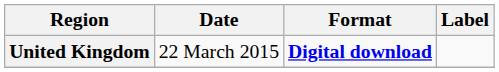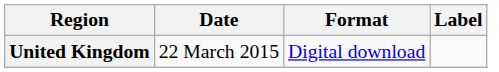(360, 51) bold -> (357, 51) normal
